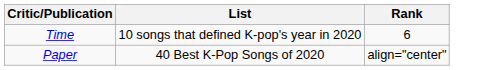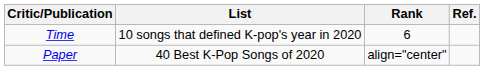+ column: (465, 14)
